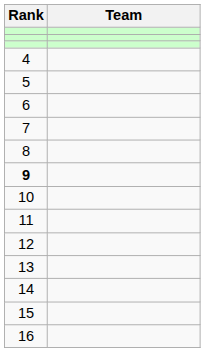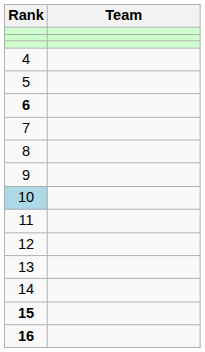(26, 105) normal -> (26, 105) bold
(26, 174) bold -> (26, 174) normal
(26, 197) no background -> (26, 197) lightblue background
(26, 313) normal -> (26, 313) bold
(26, 336) normal -> (26, 336) bold
